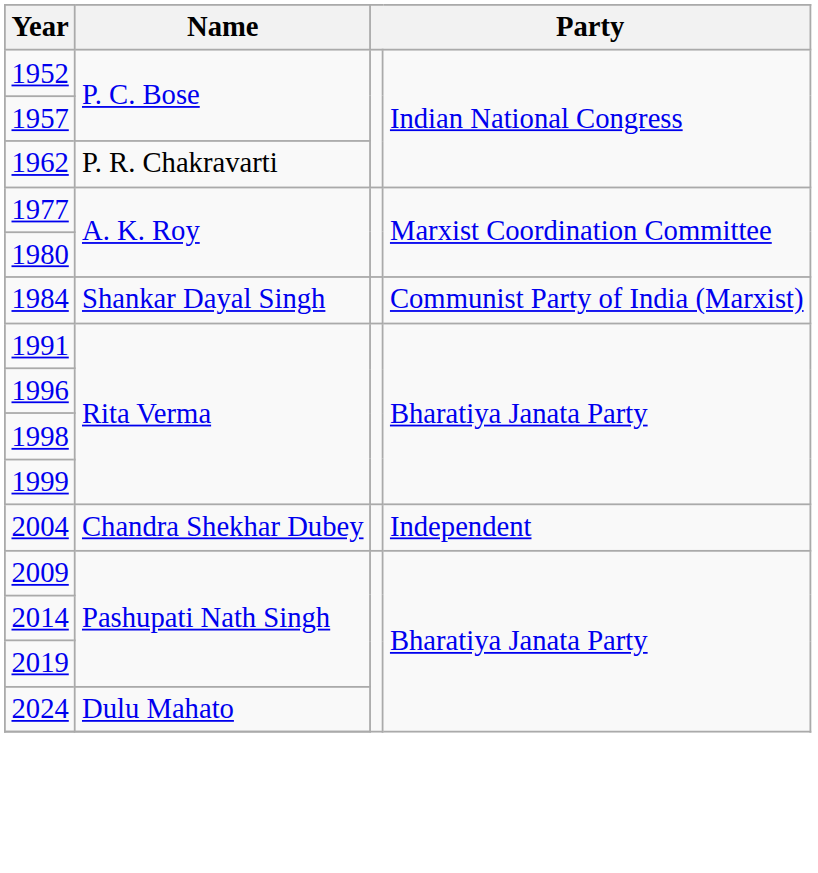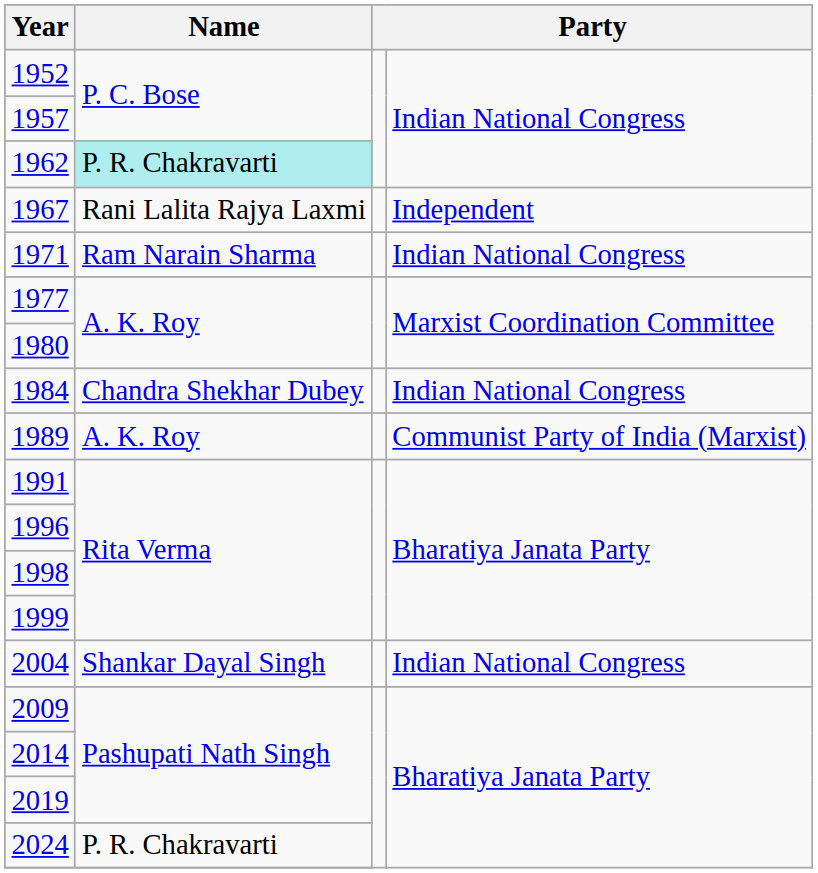(180, 163) no background -> (180, 163) paleturquoise background
+ row: (40, 208)
+ row: (40, 254)
(204, 299) Shankar Dayal Singh -> (223, 390) Chandra Shekhar Dubey
(597, 299) Communist Party of India (Marxist) -> (539, 390) Indian National Congress
+ row: (40, 436)
(223, 526) Chandra Shekhar Dubey -> (204, 663) Shankar Dayal Singh
(461, 526) Independent -> (539, 663) Indian National Congress
(158, 708) Dulu Mahato -> (180, 844) P. R. Chakravarti
